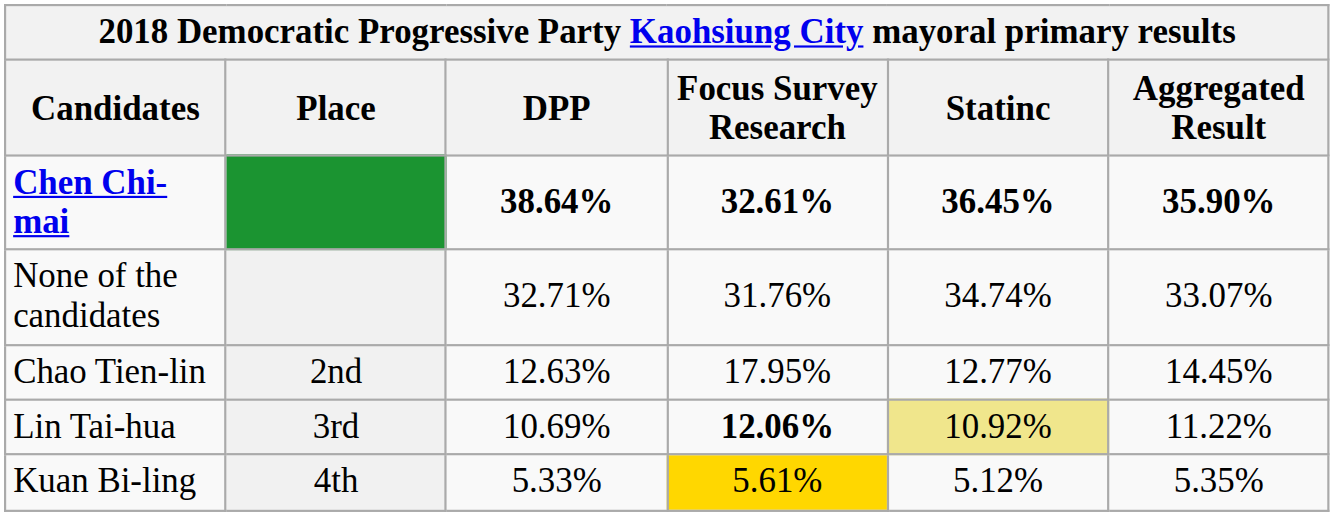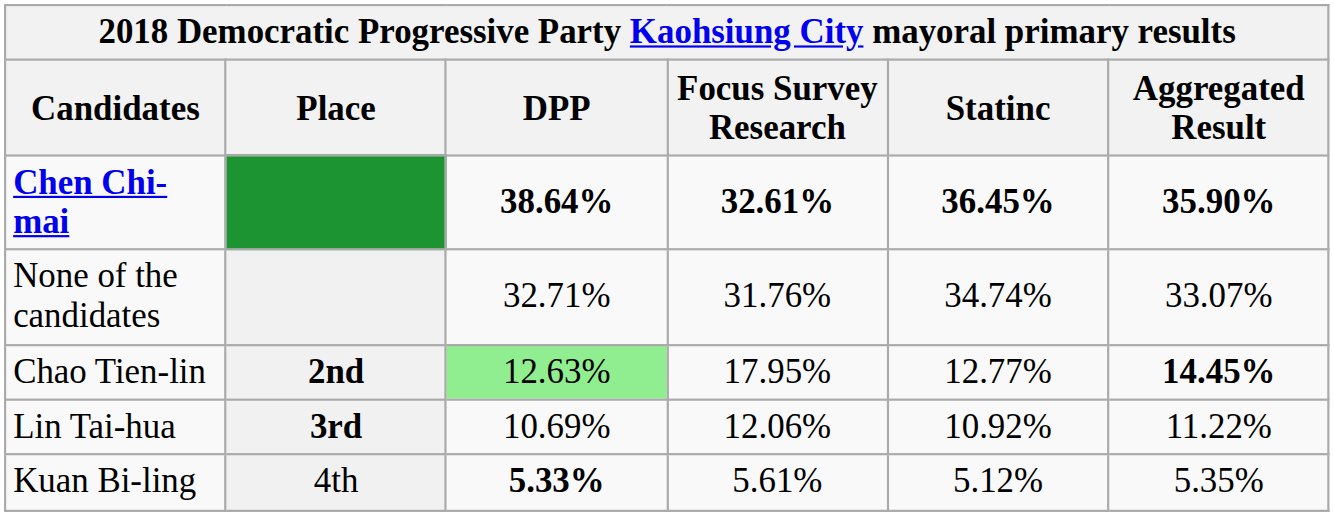(336, 371) normal -> (336, 371) bold
(557, 371) no background -> (557, 371) lightgreen background
(1219, 371) normal -> (1219, 371) bold
(336, 426) normal -> (336, 426) bold
(777, 426) bold -> (777, 426) normal
(998, 426) khaki background -> (998, 426) no background
(557, 481) normal -> (557, 481) bold
(777, 481) gold background -> (777, 481) no background
